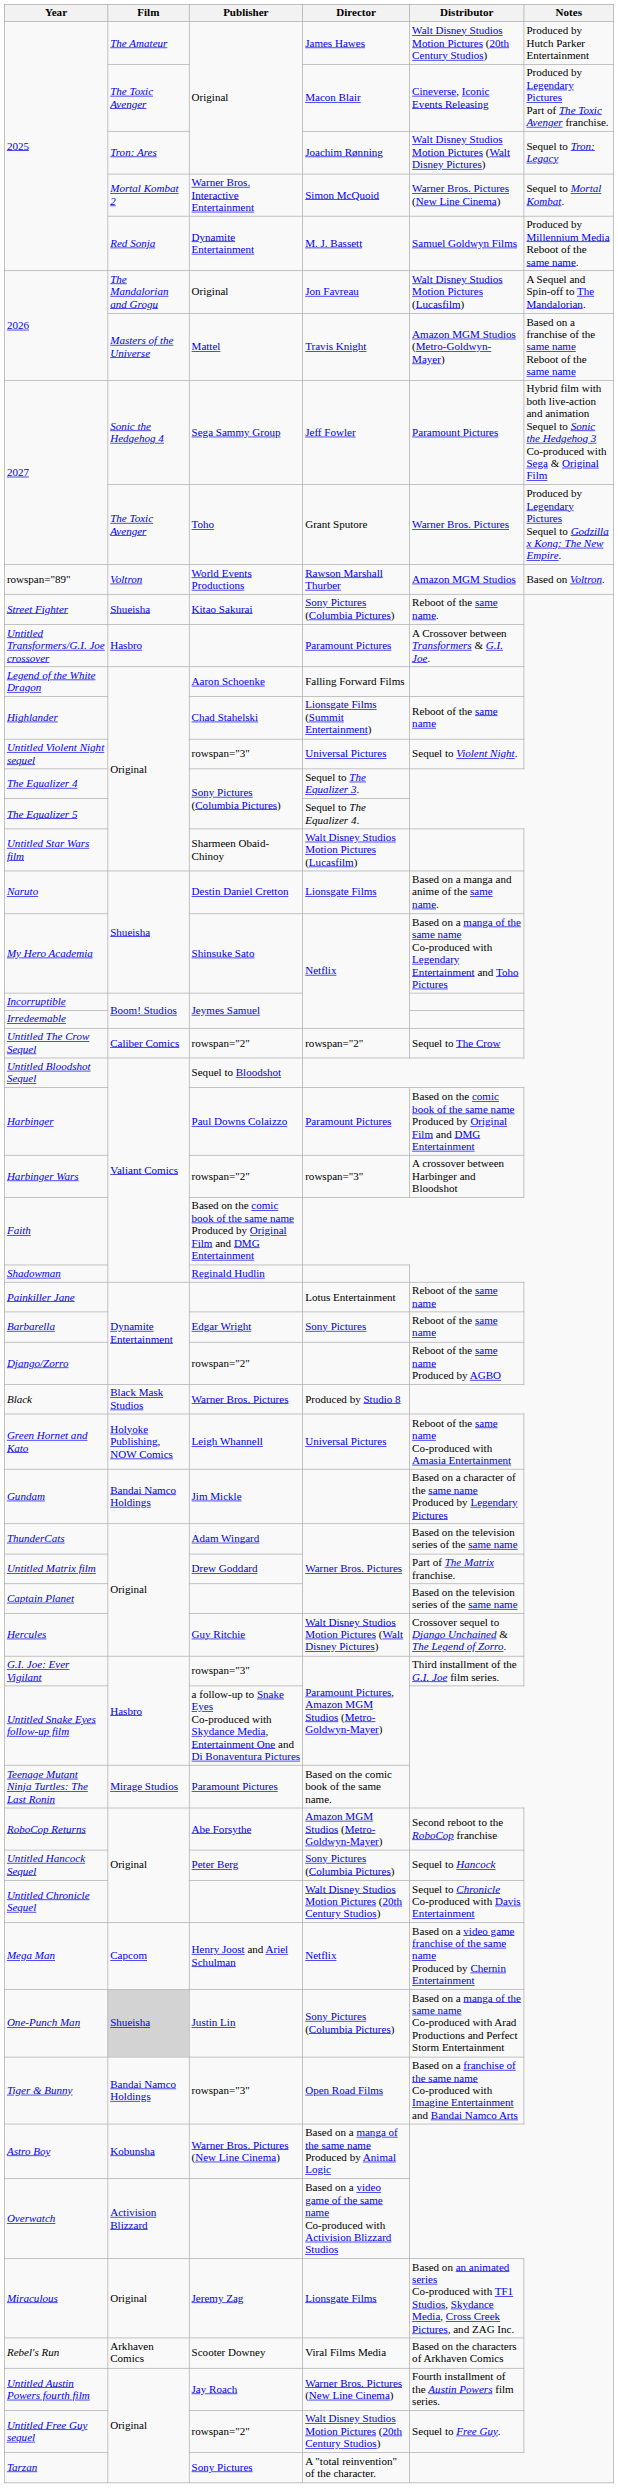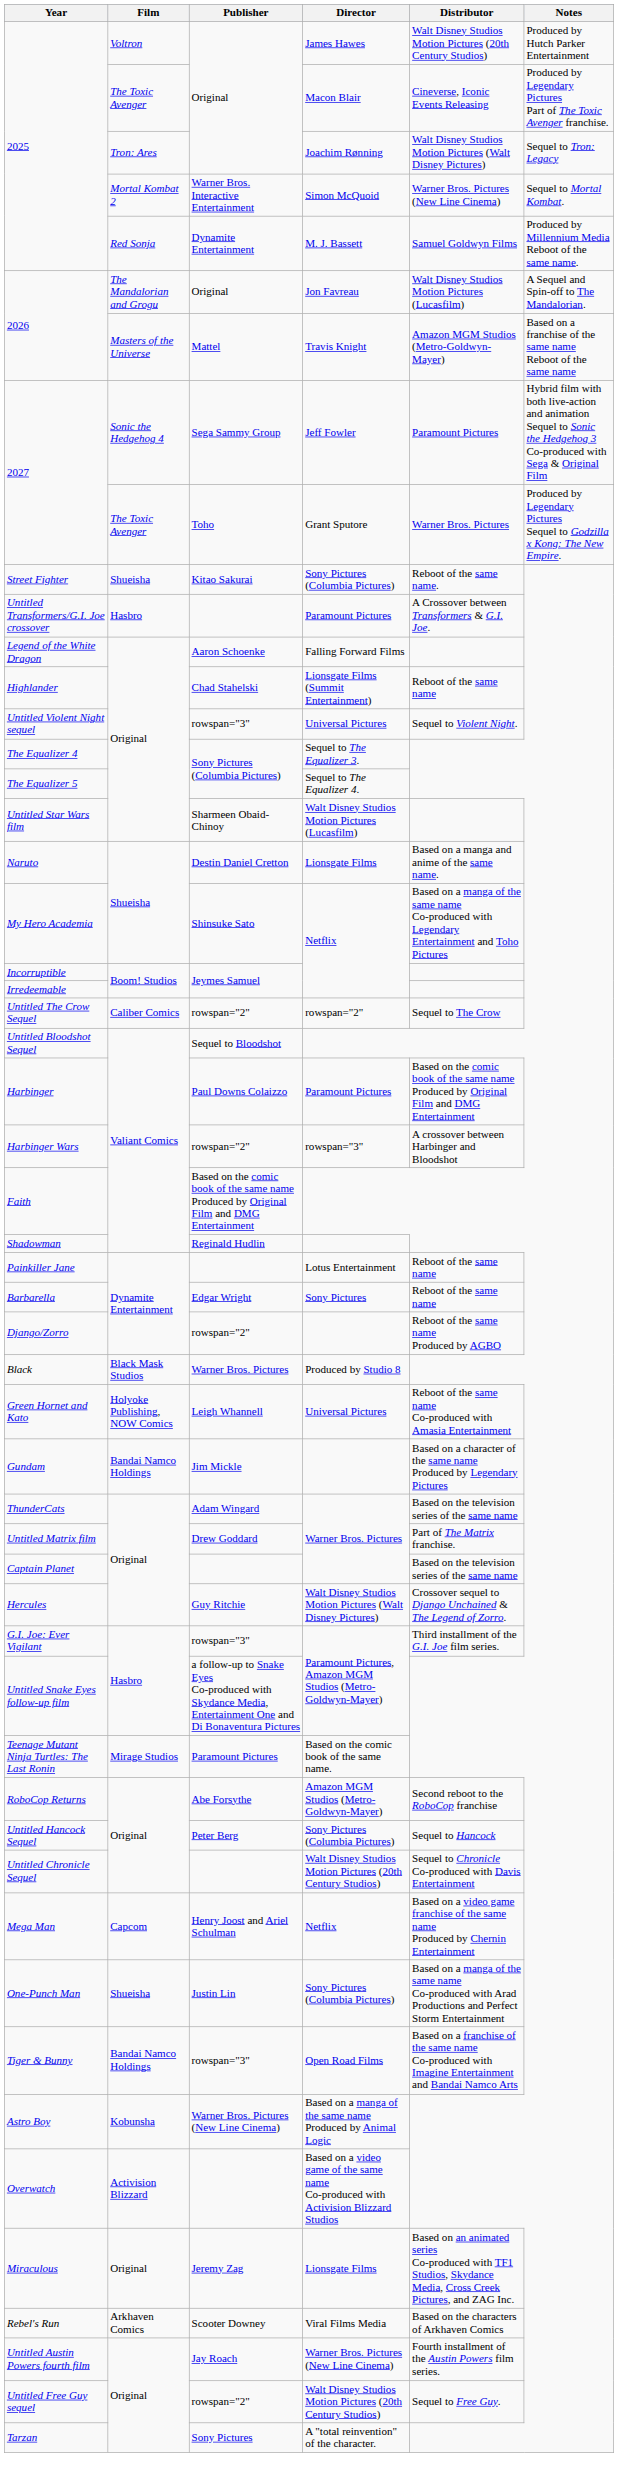(139, 43) The Amateur -> (126, 43) Voltron
- row: (39, 579)
(130, 2023) lightgrey background -> (130, 1993) no background
